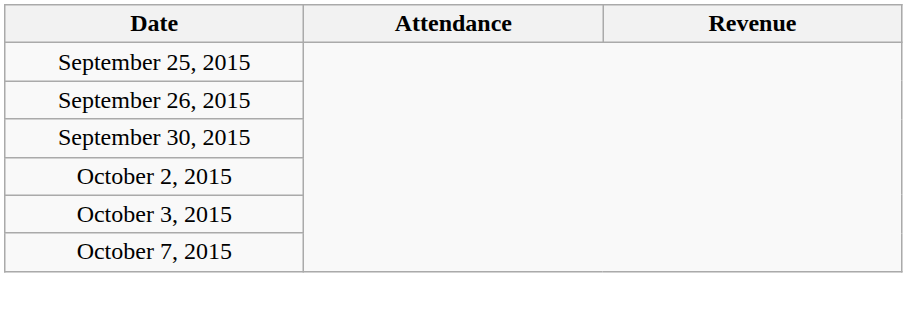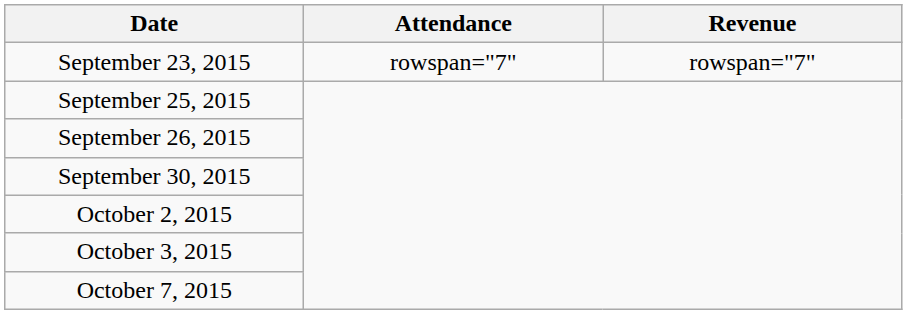+ row: (154, 61)
